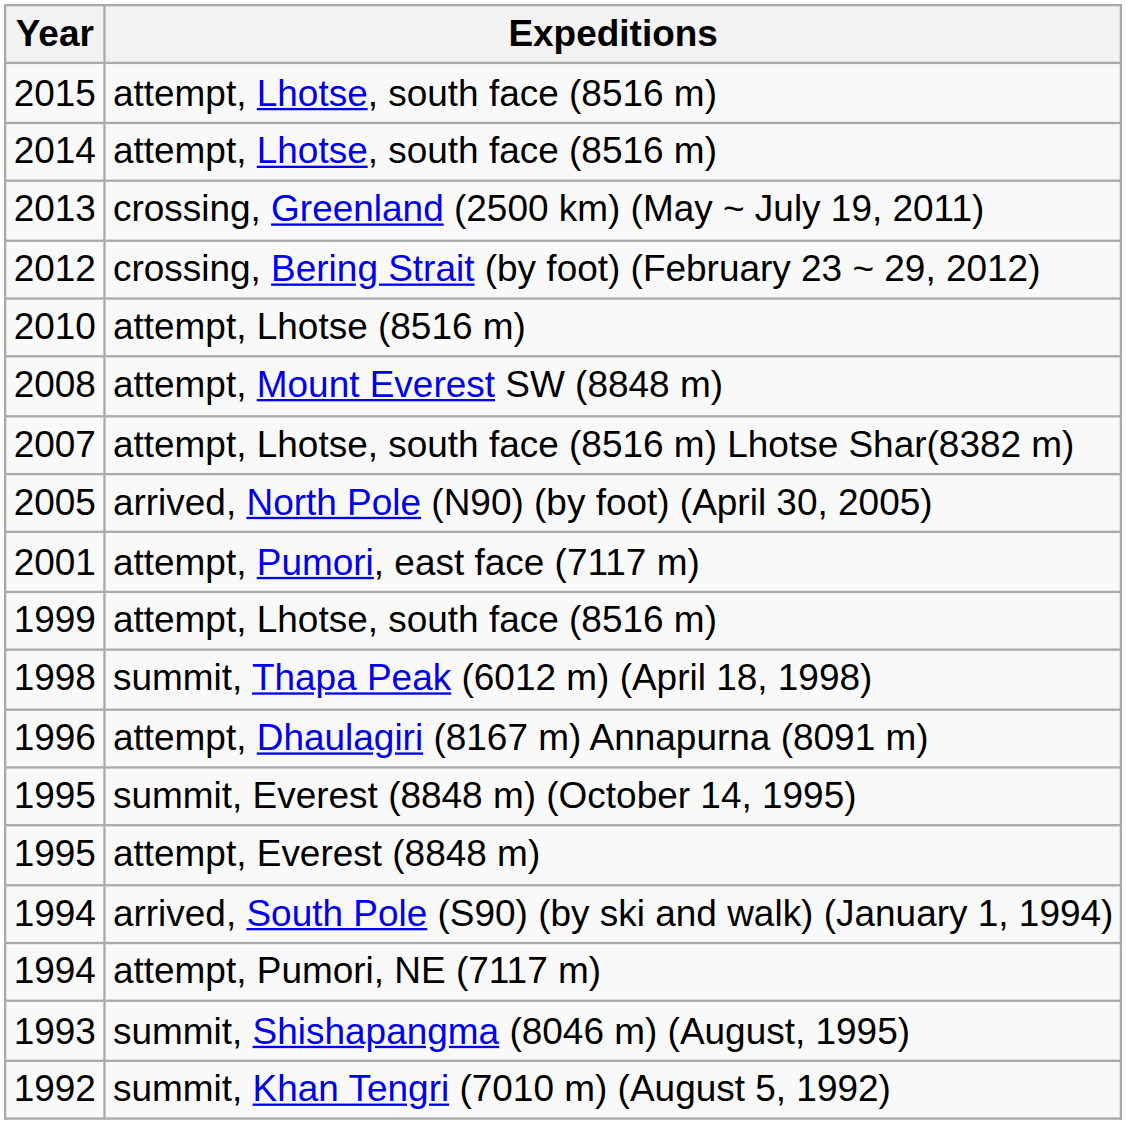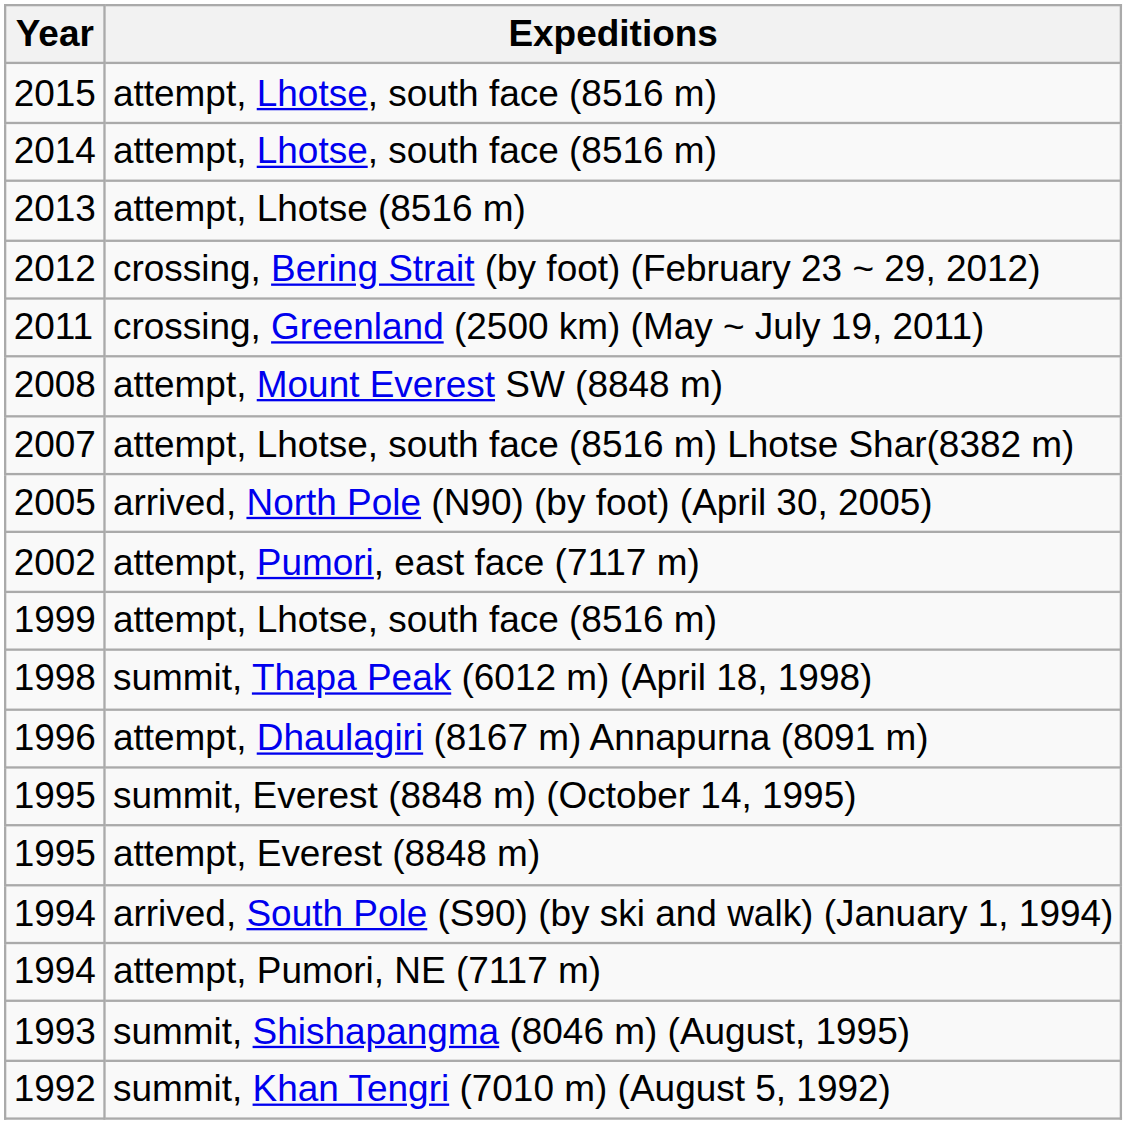(549, 209) crossing, Greenland (2500 km) (May ~ July 19, 2011) -> (319, 209) attempt, Lhotse (8516 m)
(55, 326) 2010 -> (53, 326) 2011
(319, 326) attempt, Lhotse (8516 m) -> (549, 326) crossing, Greenland (2500 km) (May ~ July 19, 2011)
(55, 561) 2001 -> (55, 561) 2002
